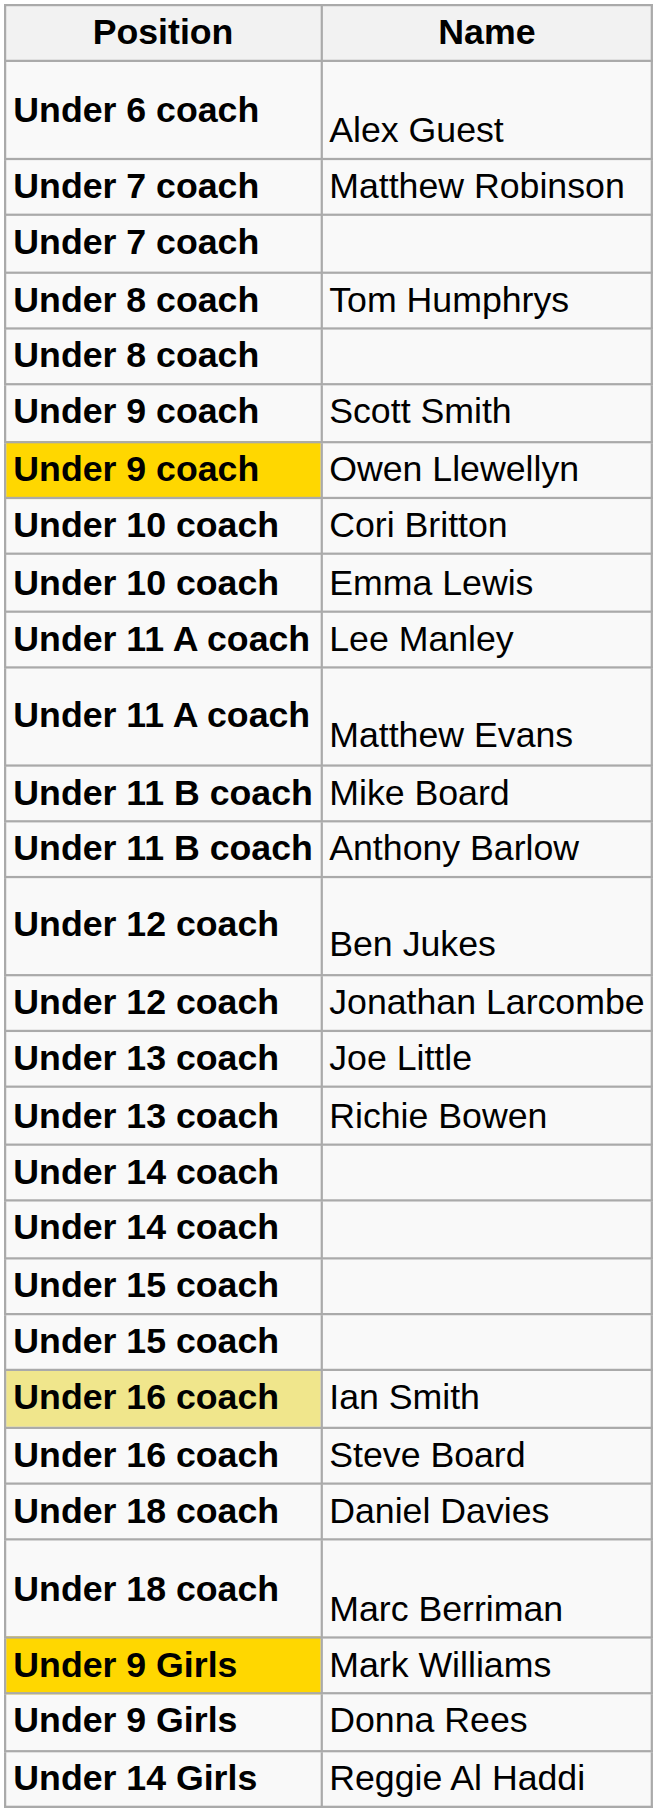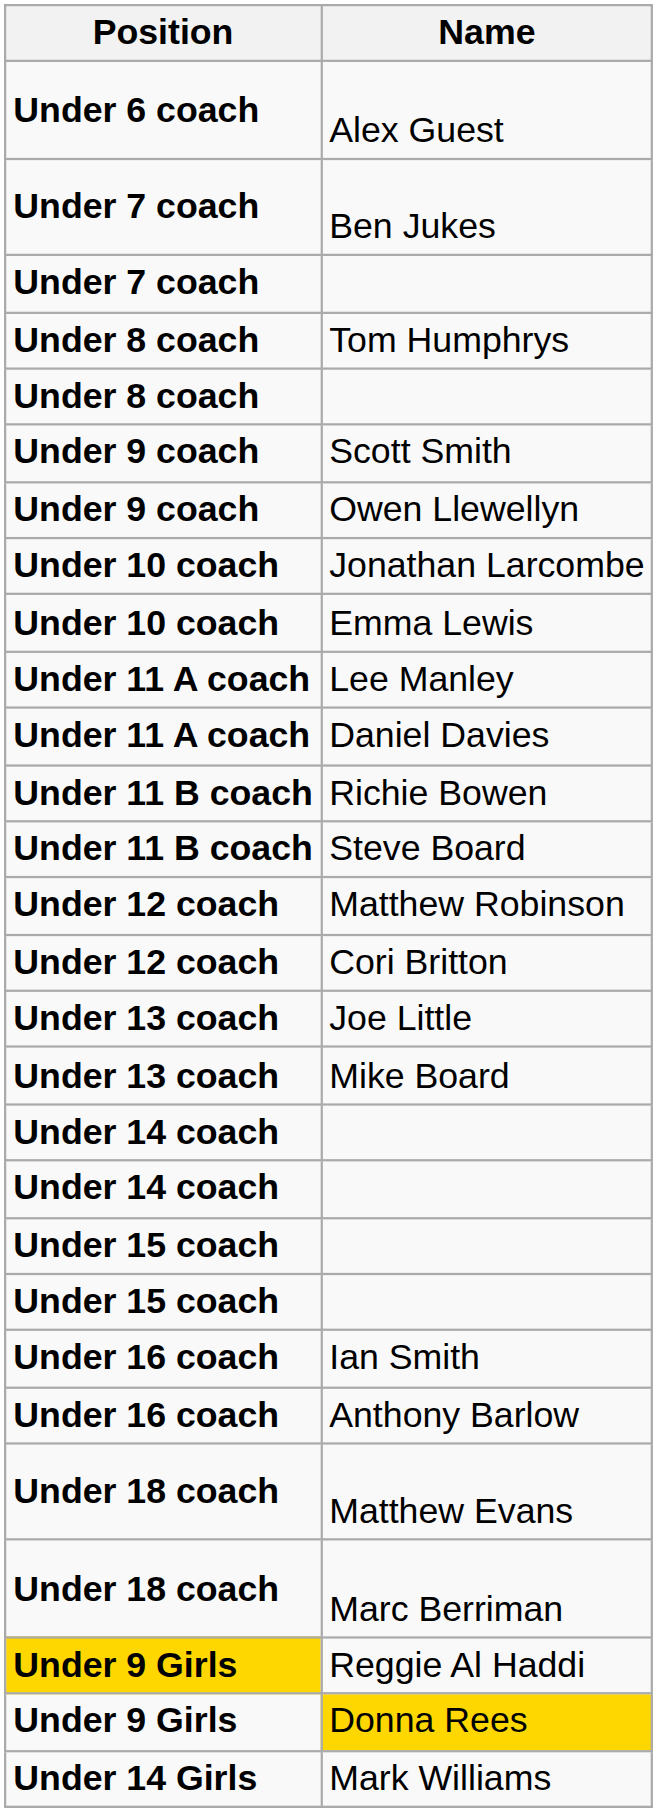(477, 186) Matthew Robinson -> (413, 226) Ben Jukes
(136, 469) gold background -> (136, 509) no background
(418, 525) Cori Britton -> (487, 565) Jonathan Larcombe
(451, 735) Matthew Evans -> (439, 735) Daniel Davies
(419, 792) Mike Board -> (438, 792) Richie Bowen
(454, 848) Anthony Barlow -> (427, 848) Steve Board
(413, 945) Ben Jukes -> (477, 905) Matthew Robinson
(487, 1002) Jonathan Larcombe -> (418, 961) Cori Britton
(438, 1115) Richie Bowen -> (419, 1075) Mike Board
(146, 1398) khaki background -> (146, 1357) no background
(427, 1454) Steve Board -> (454, 1414) Anthony Barlow
(439, 1511) Daniel Davies -> (451, 1511) Matthew Evans
(440, 1664) Mark Williams -> (457, 1664) Reggie Al Haddi
(428, 1721) no background -> (428, 1721) gold background
(457, 1777) Reggie Al Haddi -> (440, 1777) Mark Williams
